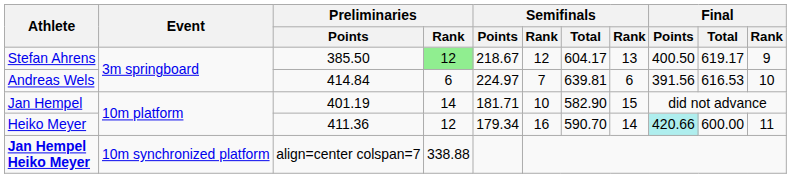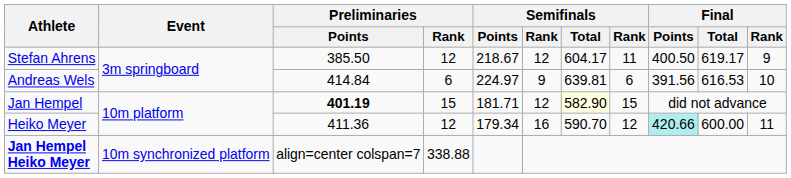(448, 59) lightgreen background -> (448, 59) no background
(629, 59) 13 -> (629, 59) 11
(542, 81) 7 -> (542, 81) 9
(348, 103) normal -> (348, 103) bold
(448, 103) 14 -> (448, 103) 15
(542, 103) 10 -> (542, 103) 12
(586, 103) no background -> (586, 103) lightyellow background
(629, 125) 14 -> (629, 125) 12
